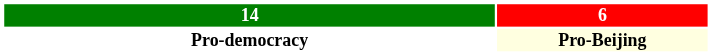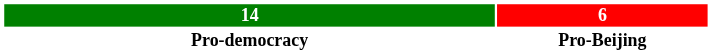(602, 40) lightyellow background -> (602, 40) no background
